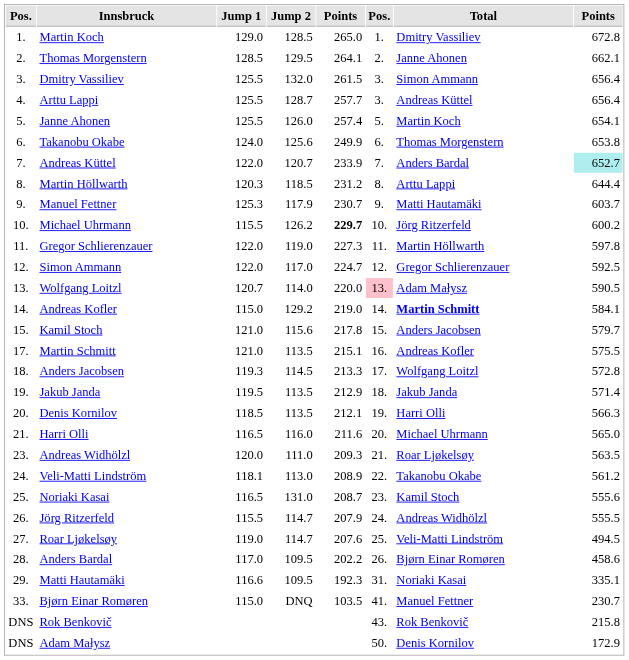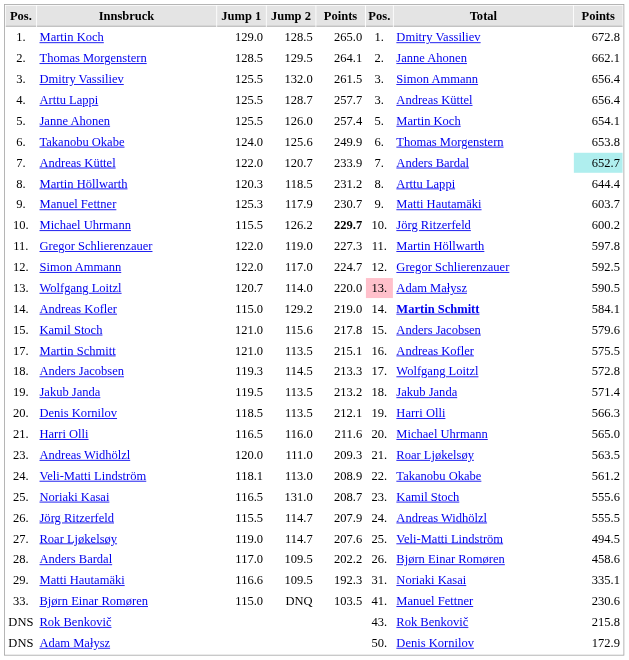(606, 329) 579.7 -> (606, 329) 579.6
(348, 392) 212.9 -> (348, 392) 213.2
(606, 601) 230.7 -> (606, 601) 230.6
